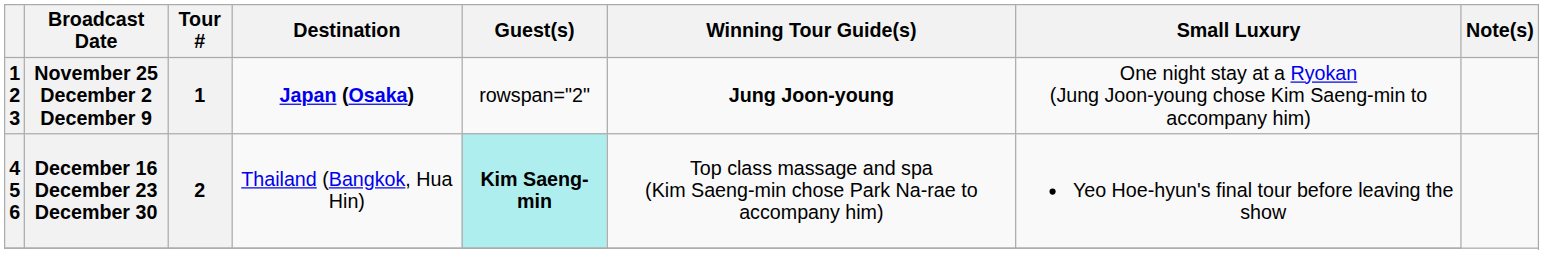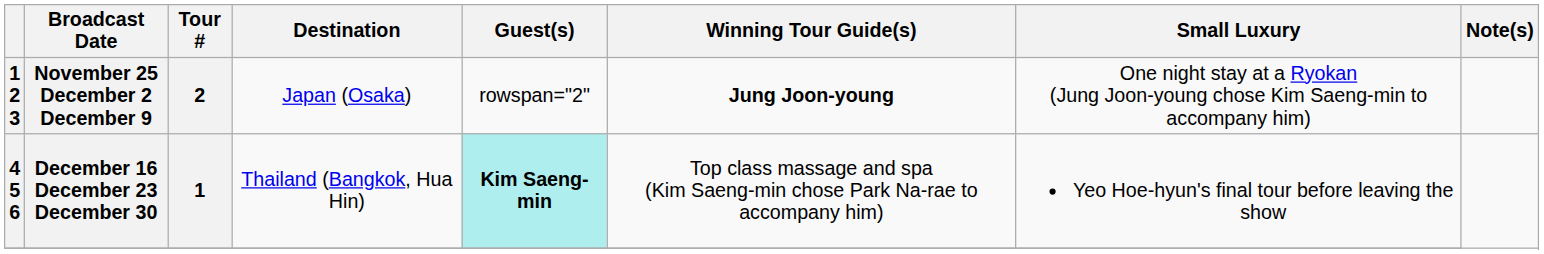(200, 95) 1 -> (200, 95) 2
(347, 95) bold -> (347, 95) normal
(200, 190) 2 -> (200, 190) 1
